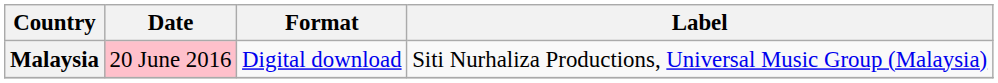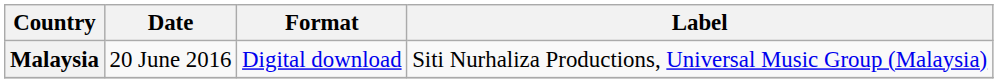(171, 58) pink background -> (171, 58) no background
